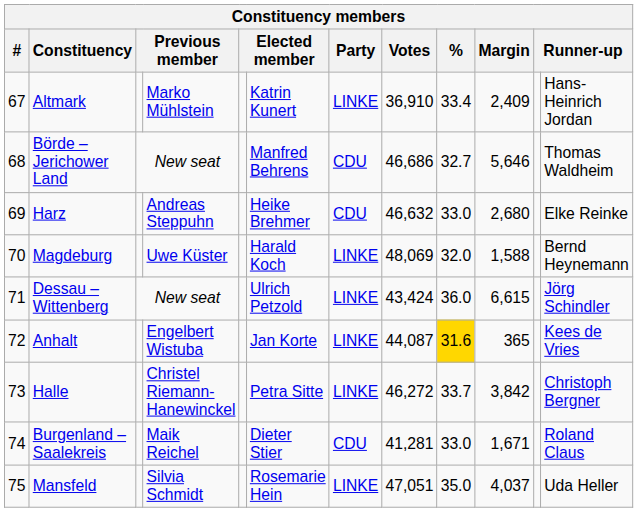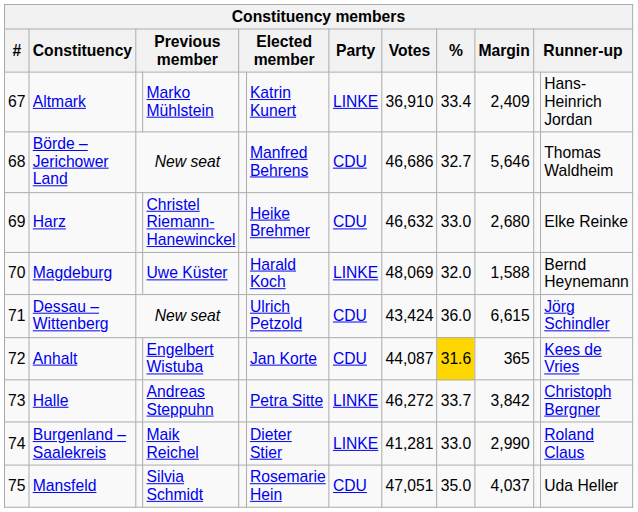(180, 213) Andreas Steppuhn -> (191, 222) Christel Riemann-Hanewinckel
(356, 298) LINKE -> (350, 316) CDU
(356, 340) LINKE -> (350, 358) CDU
(191, 392) Christel Riemann-Hanewinckel -> (180, 401) Andreas Steppuhn
(350, 443) CDU -> (356, 443) LINKE
(510, 443) 1,671 -> (510, 443) 2,990
(356, 486) LINKE -> (350, 486) CDU
